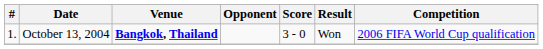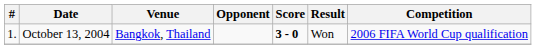(166, 34) bold -> (163, 34) normal
(294, 34) normal -> (287, 34) bold
